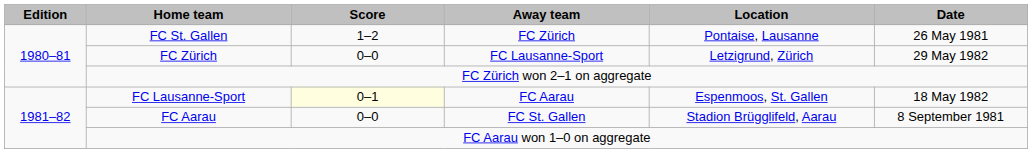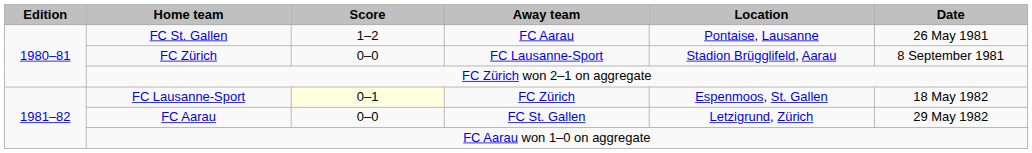(547, 35) FC Zürich -> (547, 35) FC Aarau
(761, 55) Letzigrund, Zürich -> (761, 55) Stadion Brügglifeld, Aarau
(951, 55) 29 May 1982 -> (951, 55) 8 September 1981
(547, 96) FC Aarau -> (547, 96) FC Zürich
(761, 117) Stadion Brügglifeld, Aarau -> (761, 117) Letzigrund, Zürich
(951, 117) 8 September 1981 -> (951, 117) 29 May 1982
